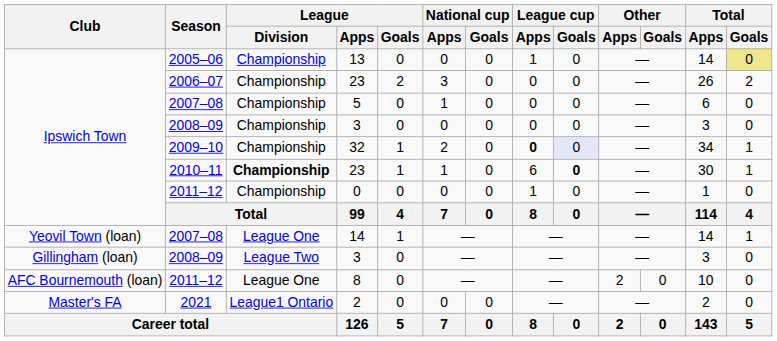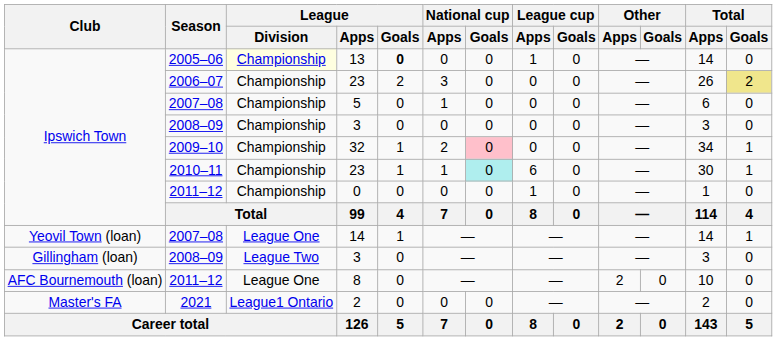(281, 59) no background -> (281, 59) lightyellow background
(400, 59) normal -> (400, 59) bold
(749, 59) khaki background -> (749, 59) no background
(749, 81) no background -> (749, 81) khaki background
(489, 147) no background -> (489, 147) pink background
(533, 147) bold -> (533, 147) normal
(576, 147) lavender background -> (576, 147) no background
(281, 170) bold -> (281, 170) normal
(489, 170) no background -> (489, 170) paleturquoise background
(576, 170) bold -> (576, 170) normal
